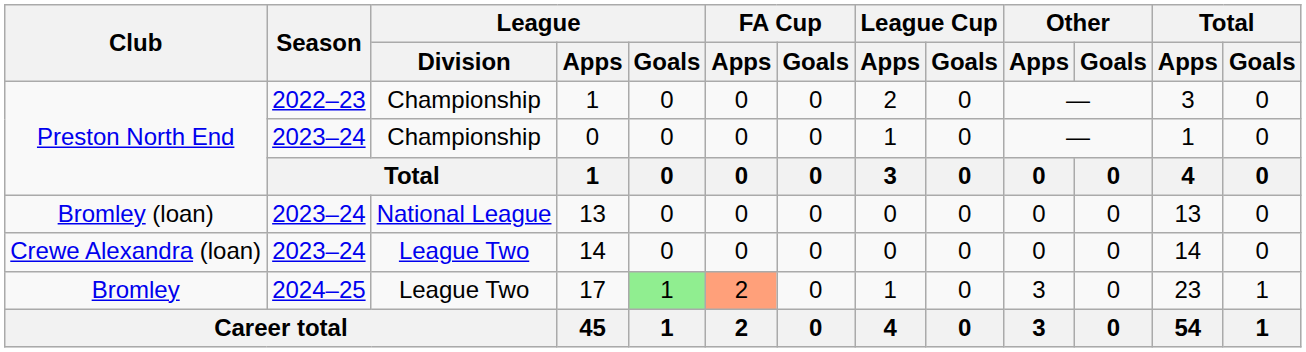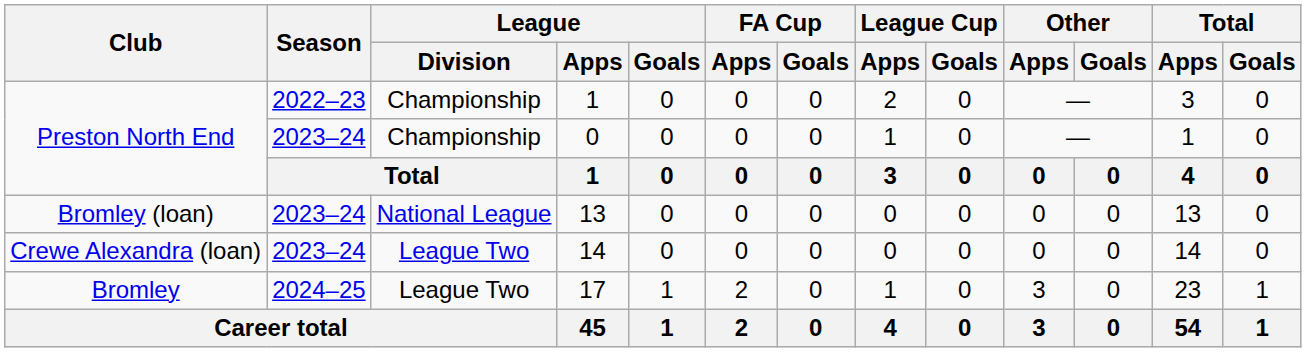(667, 289) lightgreen background -> (667, 289) no background
(741, 289) lightsalmon background -> (741, 289) no background
